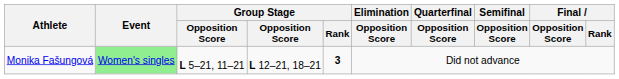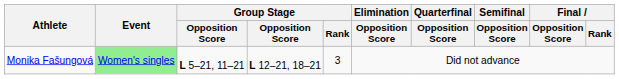(337, 61) bold -> (337, 61) normal
